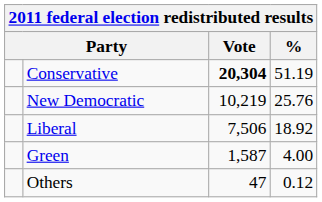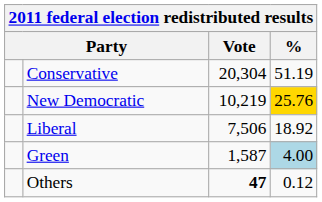(243, 73) bold -> (243, 73) normal
(294, 100) no background -> (294, 100) gold background
(298, 155) no background -> (298, 155) lightblue background
(258, 182) normal -> (258, 182) bold
